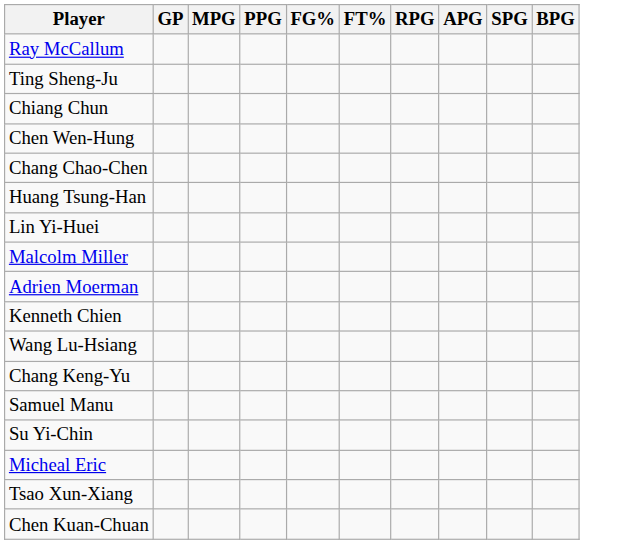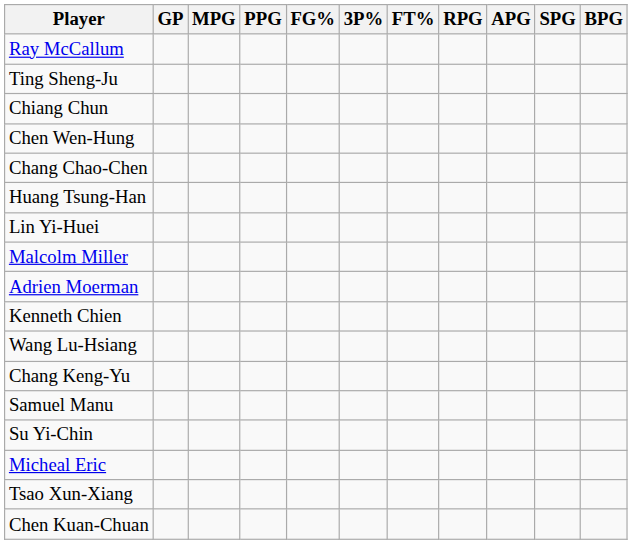+ column: (363, 19)
